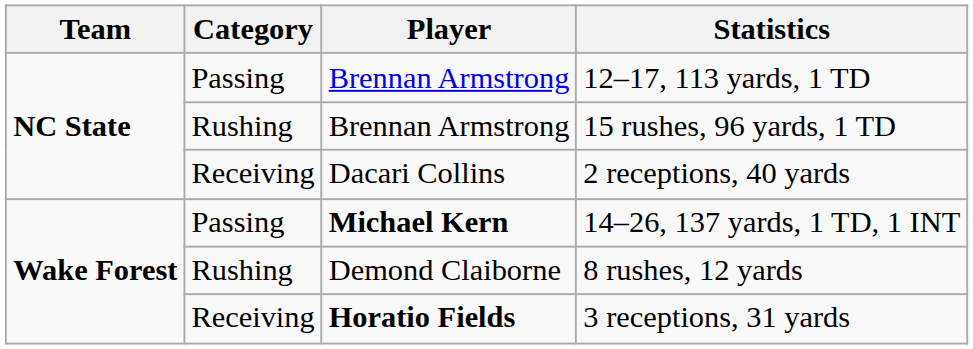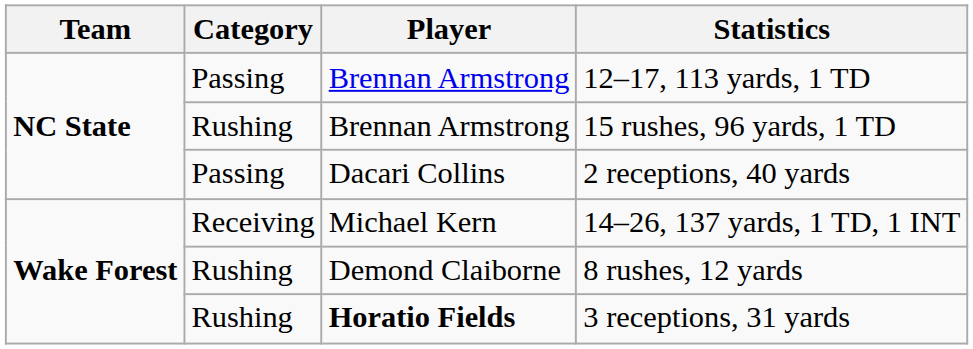(253, 173) Receiving -> (238, 173) Passing
(238, 221) Passing -> (253, 221) Receiving
(419, 221) bold -> (413, 221) normal
(253, 318) Receiving -> (242, 318) Rushing
